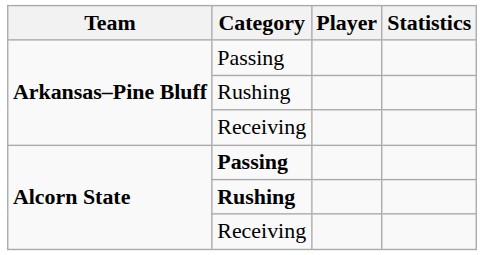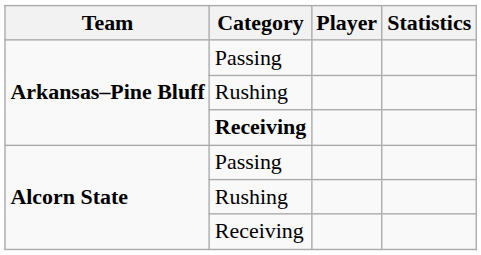(262, 127) normal -> (260, 127) bold
(253, 161) bold -> (248, 161) normal
(256, 196) bold -> (251, 196) normal
